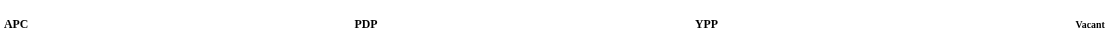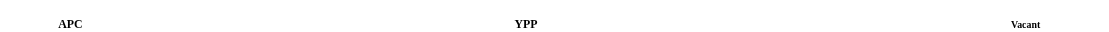- column: (366, 8)
